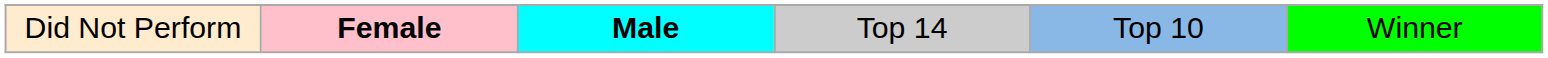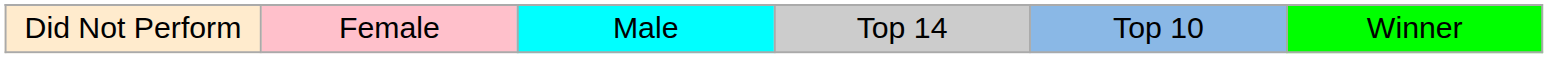(389, 28) bold -> (389, 28) normal
(646, 28) bold -> (646, 28) normal
